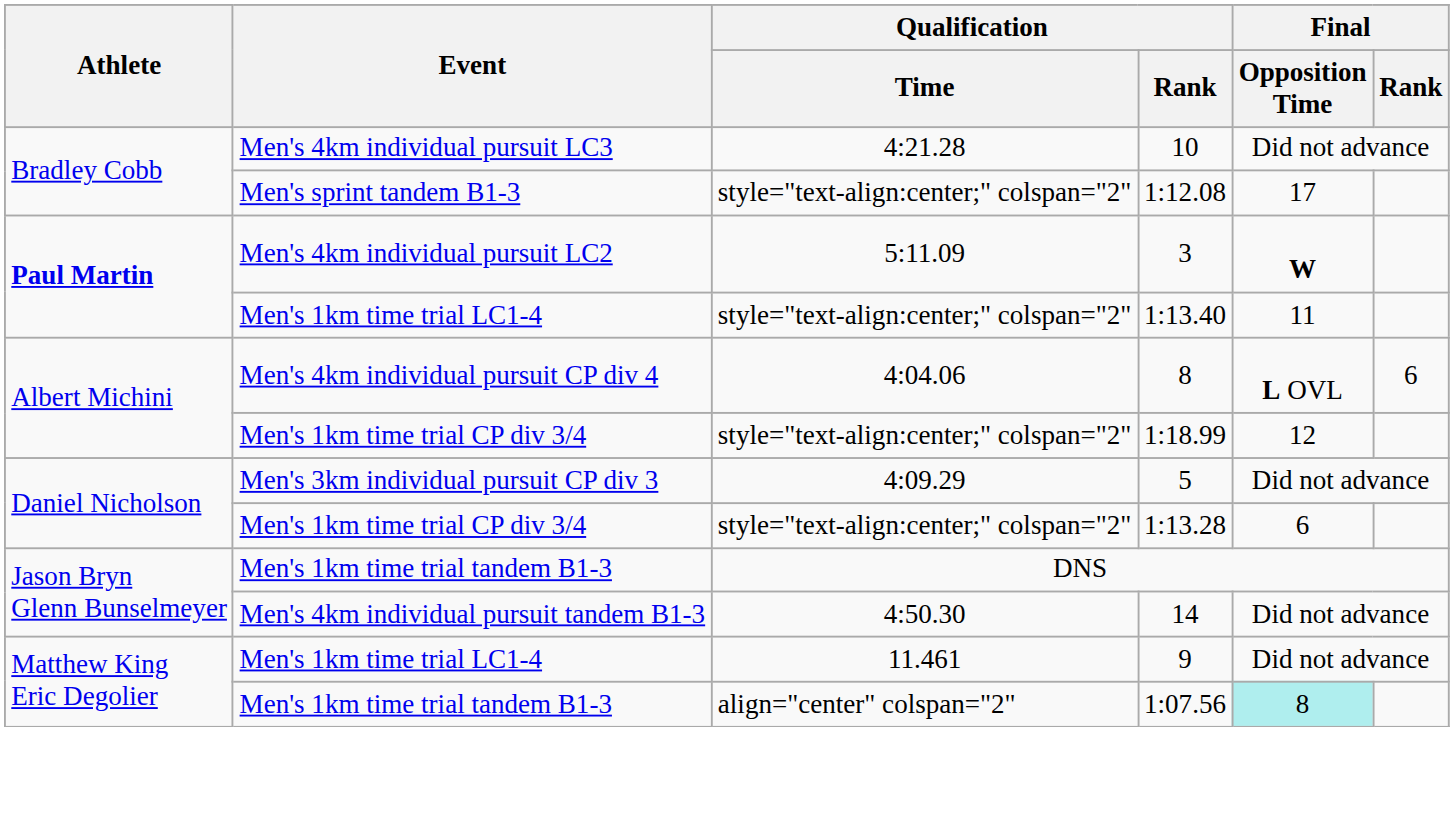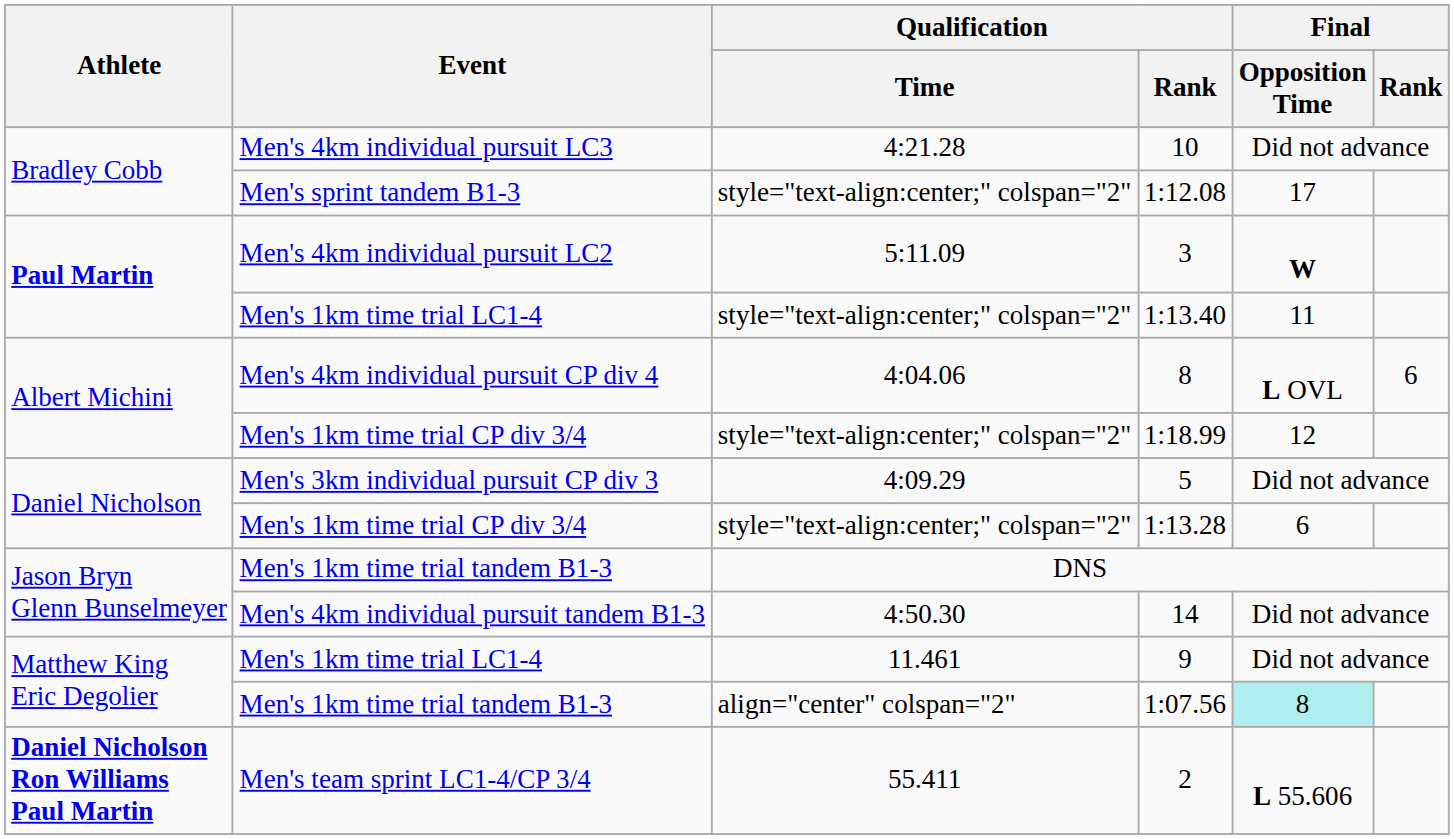+ row: (1185, 780)
